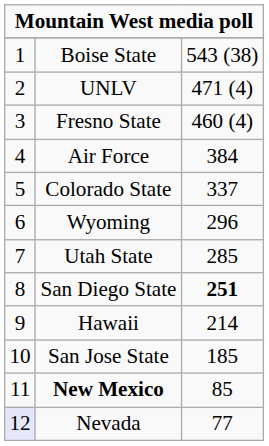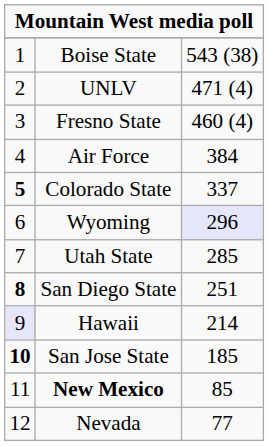(20, 188) normal -> (20, 188) bold
(222, 222) no background -> (222, 222) lavender background
(20, 289) normal -> (20, 289) bold
(222, 289) bold -> (222, 289) normal
(20, 322) no background -> (20, 322) lavender background
(20, 356) normal -> (20, 356) bold
(20, 423) lavender background -> (20, 423) no background
